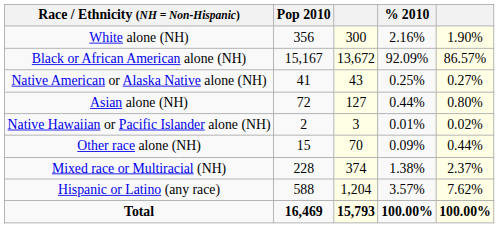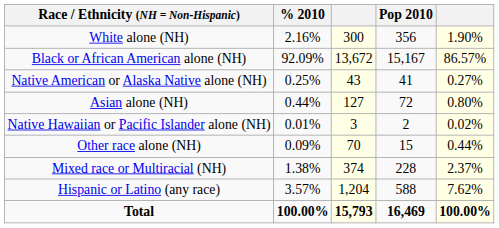columns swapped: (304, 15) <-> (407, 15)
